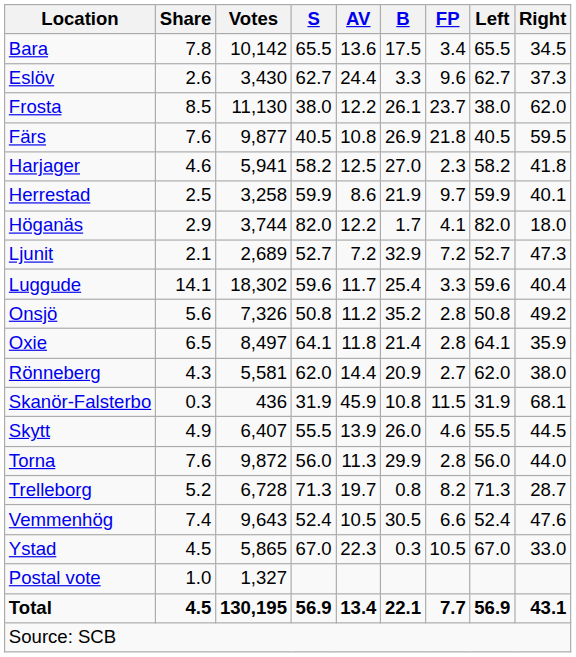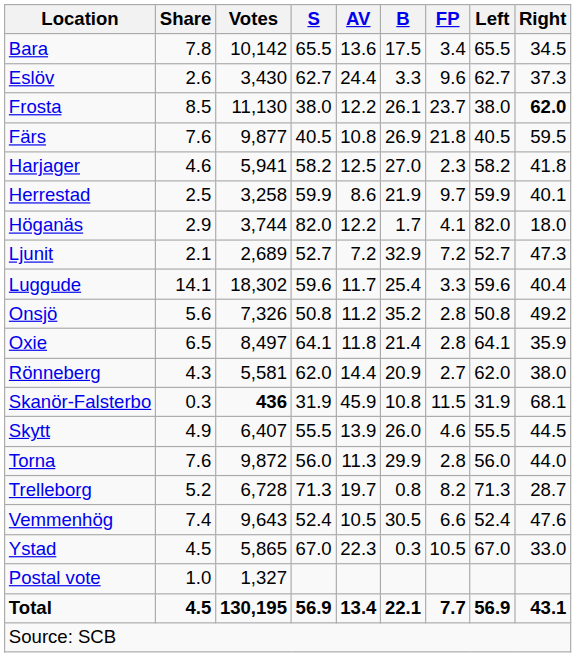(548, 107) normal -> (548, 107) bold
(272, 401) normal -> (272, 401) bold
